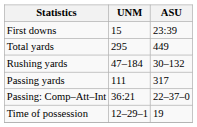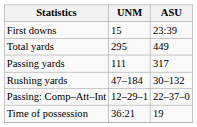rows swapped: (37, 63) <-> (36, 80)
(123, 97) 36:21 -> (130, 97) 12–29–1
(130, 113) 12–29–1 -> (123, 113) 36:21
